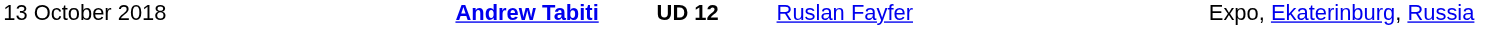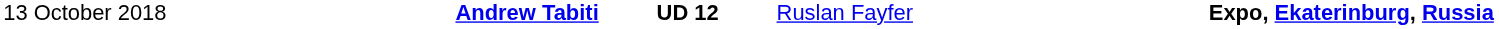(1342, 12) normal -> (1351, 12) bold
